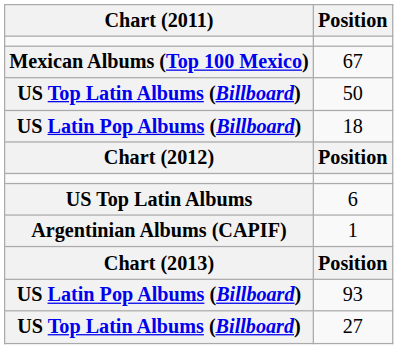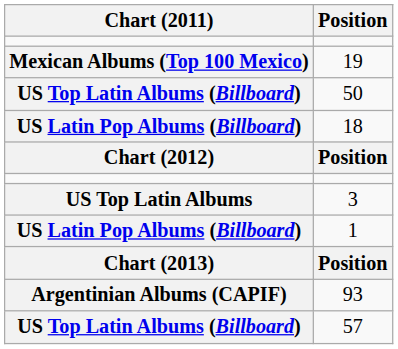(353, 61) 67 -> (353, 61) 19
(353, 198) 6 -> (353, 198) 3
(159, 230) Argentinian Albums (CAPIF) -> (159, 230) US Latin Pop Albums (Billboard)
(159, 294) US Latin Pop Albums (Billboard) -> (159, 294) Argentinian Albums (CAPIF)
(353, 326) 27 -> (353, 326) 57
